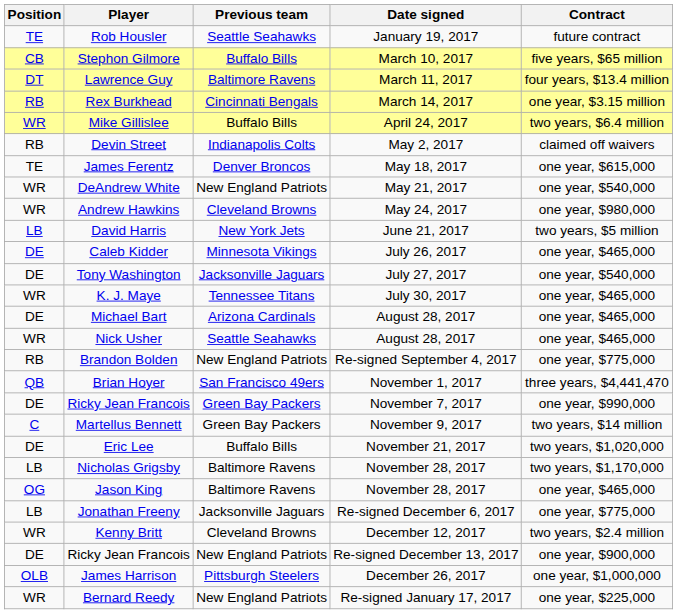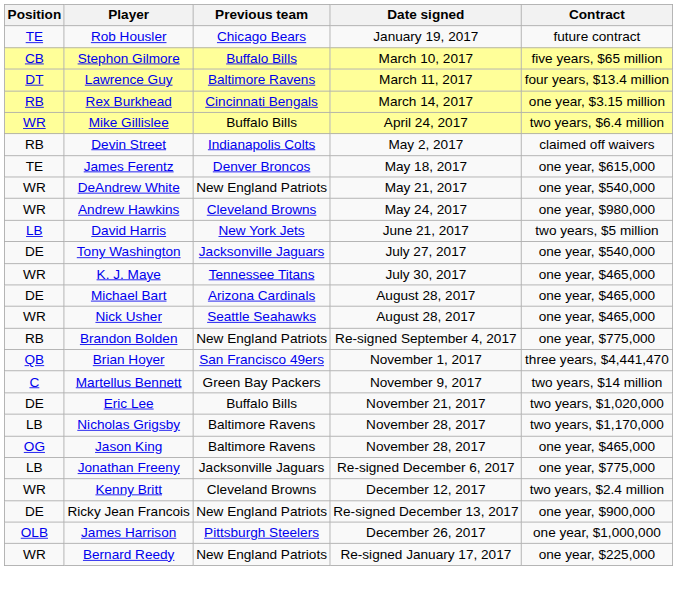(262, 36) Seattle Seahawks -> (262, 36) Chicago Bears
- row: (129, 252)
- row: (129, 403)
